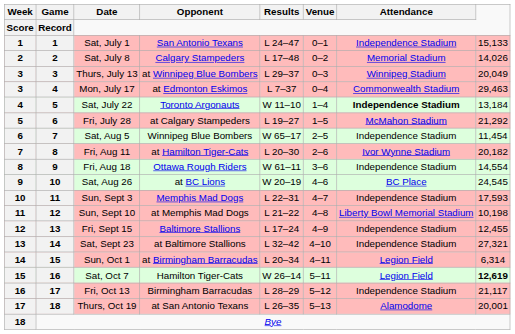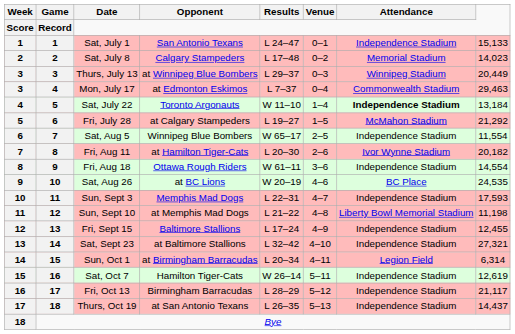(493, 58) 14,026 -> (493, 58) 14,023
(493, 74) 20,049 -> (493, 74) 20,449
(493, 136) 11,454 -> (493, 136) 11,554
(493, 182) 24,545 -> (493, 182) 24,535
(493, 213) 10,198 -> (493, 213) 11,198
(406, 275) Legion Field -> (406, 275) Independence Stadium
(493, 275) bold -> (493, 275) normal
(406, 306) Alamodome -> (406, 306) Independence Stadium
(493, 306) 20,001 -> (493, 306) 14,437
